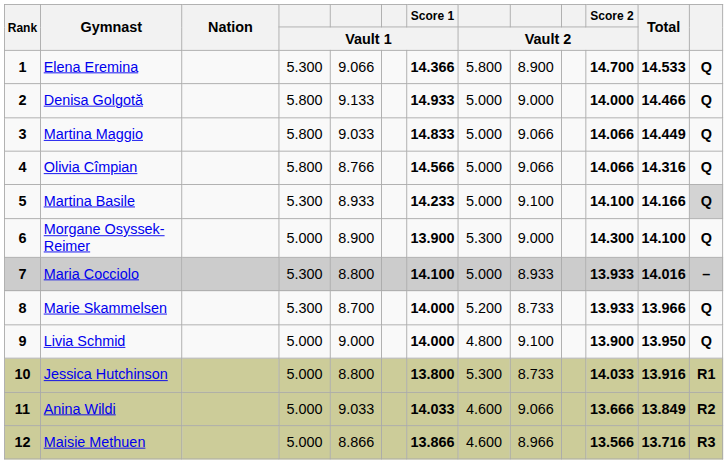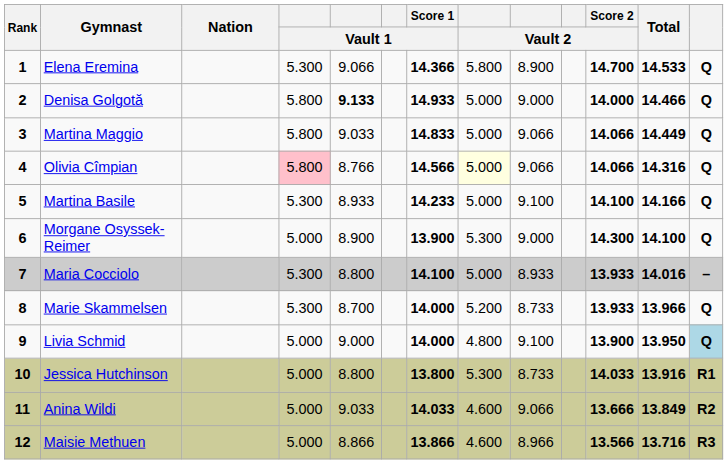(356, 100) normal -> (356, 100) bold
(305, 167) no background -> (305, 167) pink background
(484, 167) no background -> (484, 167) lightyellow background
(706, 201) lightgrey background -> (706, 201) no background
(706, 341) no background -> (706, 341) lightblue background
